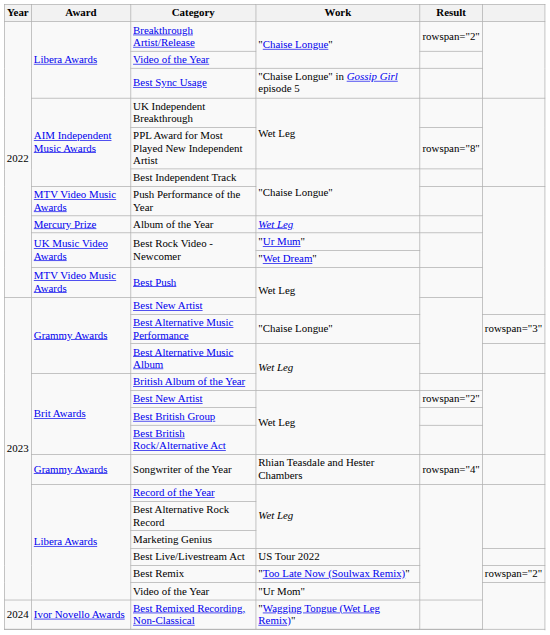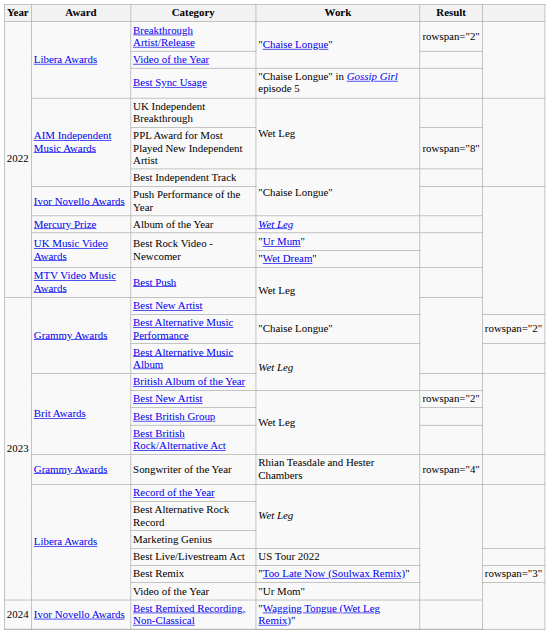(75, 201) MTV Video Music Awards -> (79, 201) Ivor Novello Awards
(513, 329) rowspan="3" -> (513, 329) rowspan="2"
(513, 574) rowspan="2" -> (513, 574) rowspan="3"
